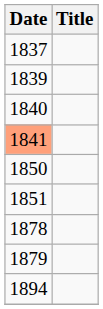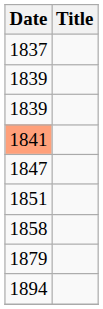(28, 109) 1840 -> (28, 109) 1839
(28, 169) 1850 -> (28, 169) 1847
(28, 229) 1878 -> (28, 229) 1858
